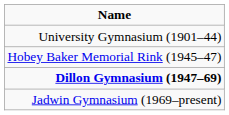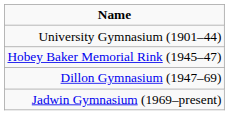(138, 78) bold -> (141, 78) normal
